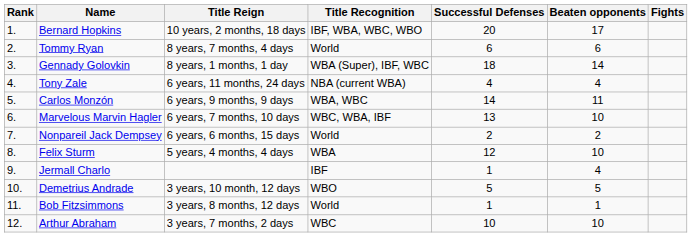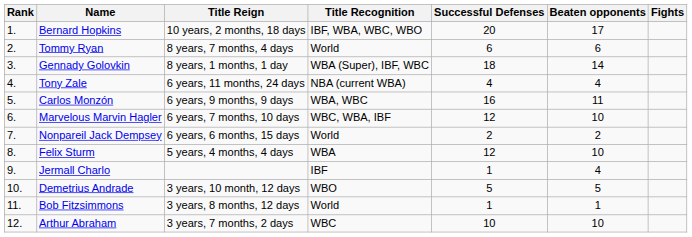(489, 100) 14 -> (489, 100) 16
(489, 118) 13 -> (489, 118) 12
